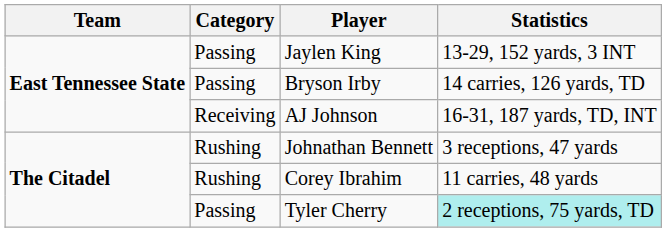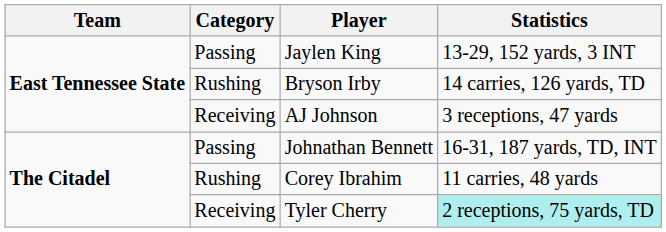(225, 83) Passing -> (228, 83) Rushing
(549, 115) 16-31, 187 yards, TD, INT -> (530, 115) 3 receptions, 47 yards
(228, 147) Rushing -> (225, 147) Passing
(530, 147) 3 receptions, 47 yards -> (549, 147) 16-31, 187 yards, TD, INT
(225, 210) Passing -> (235, 210) Receiving
